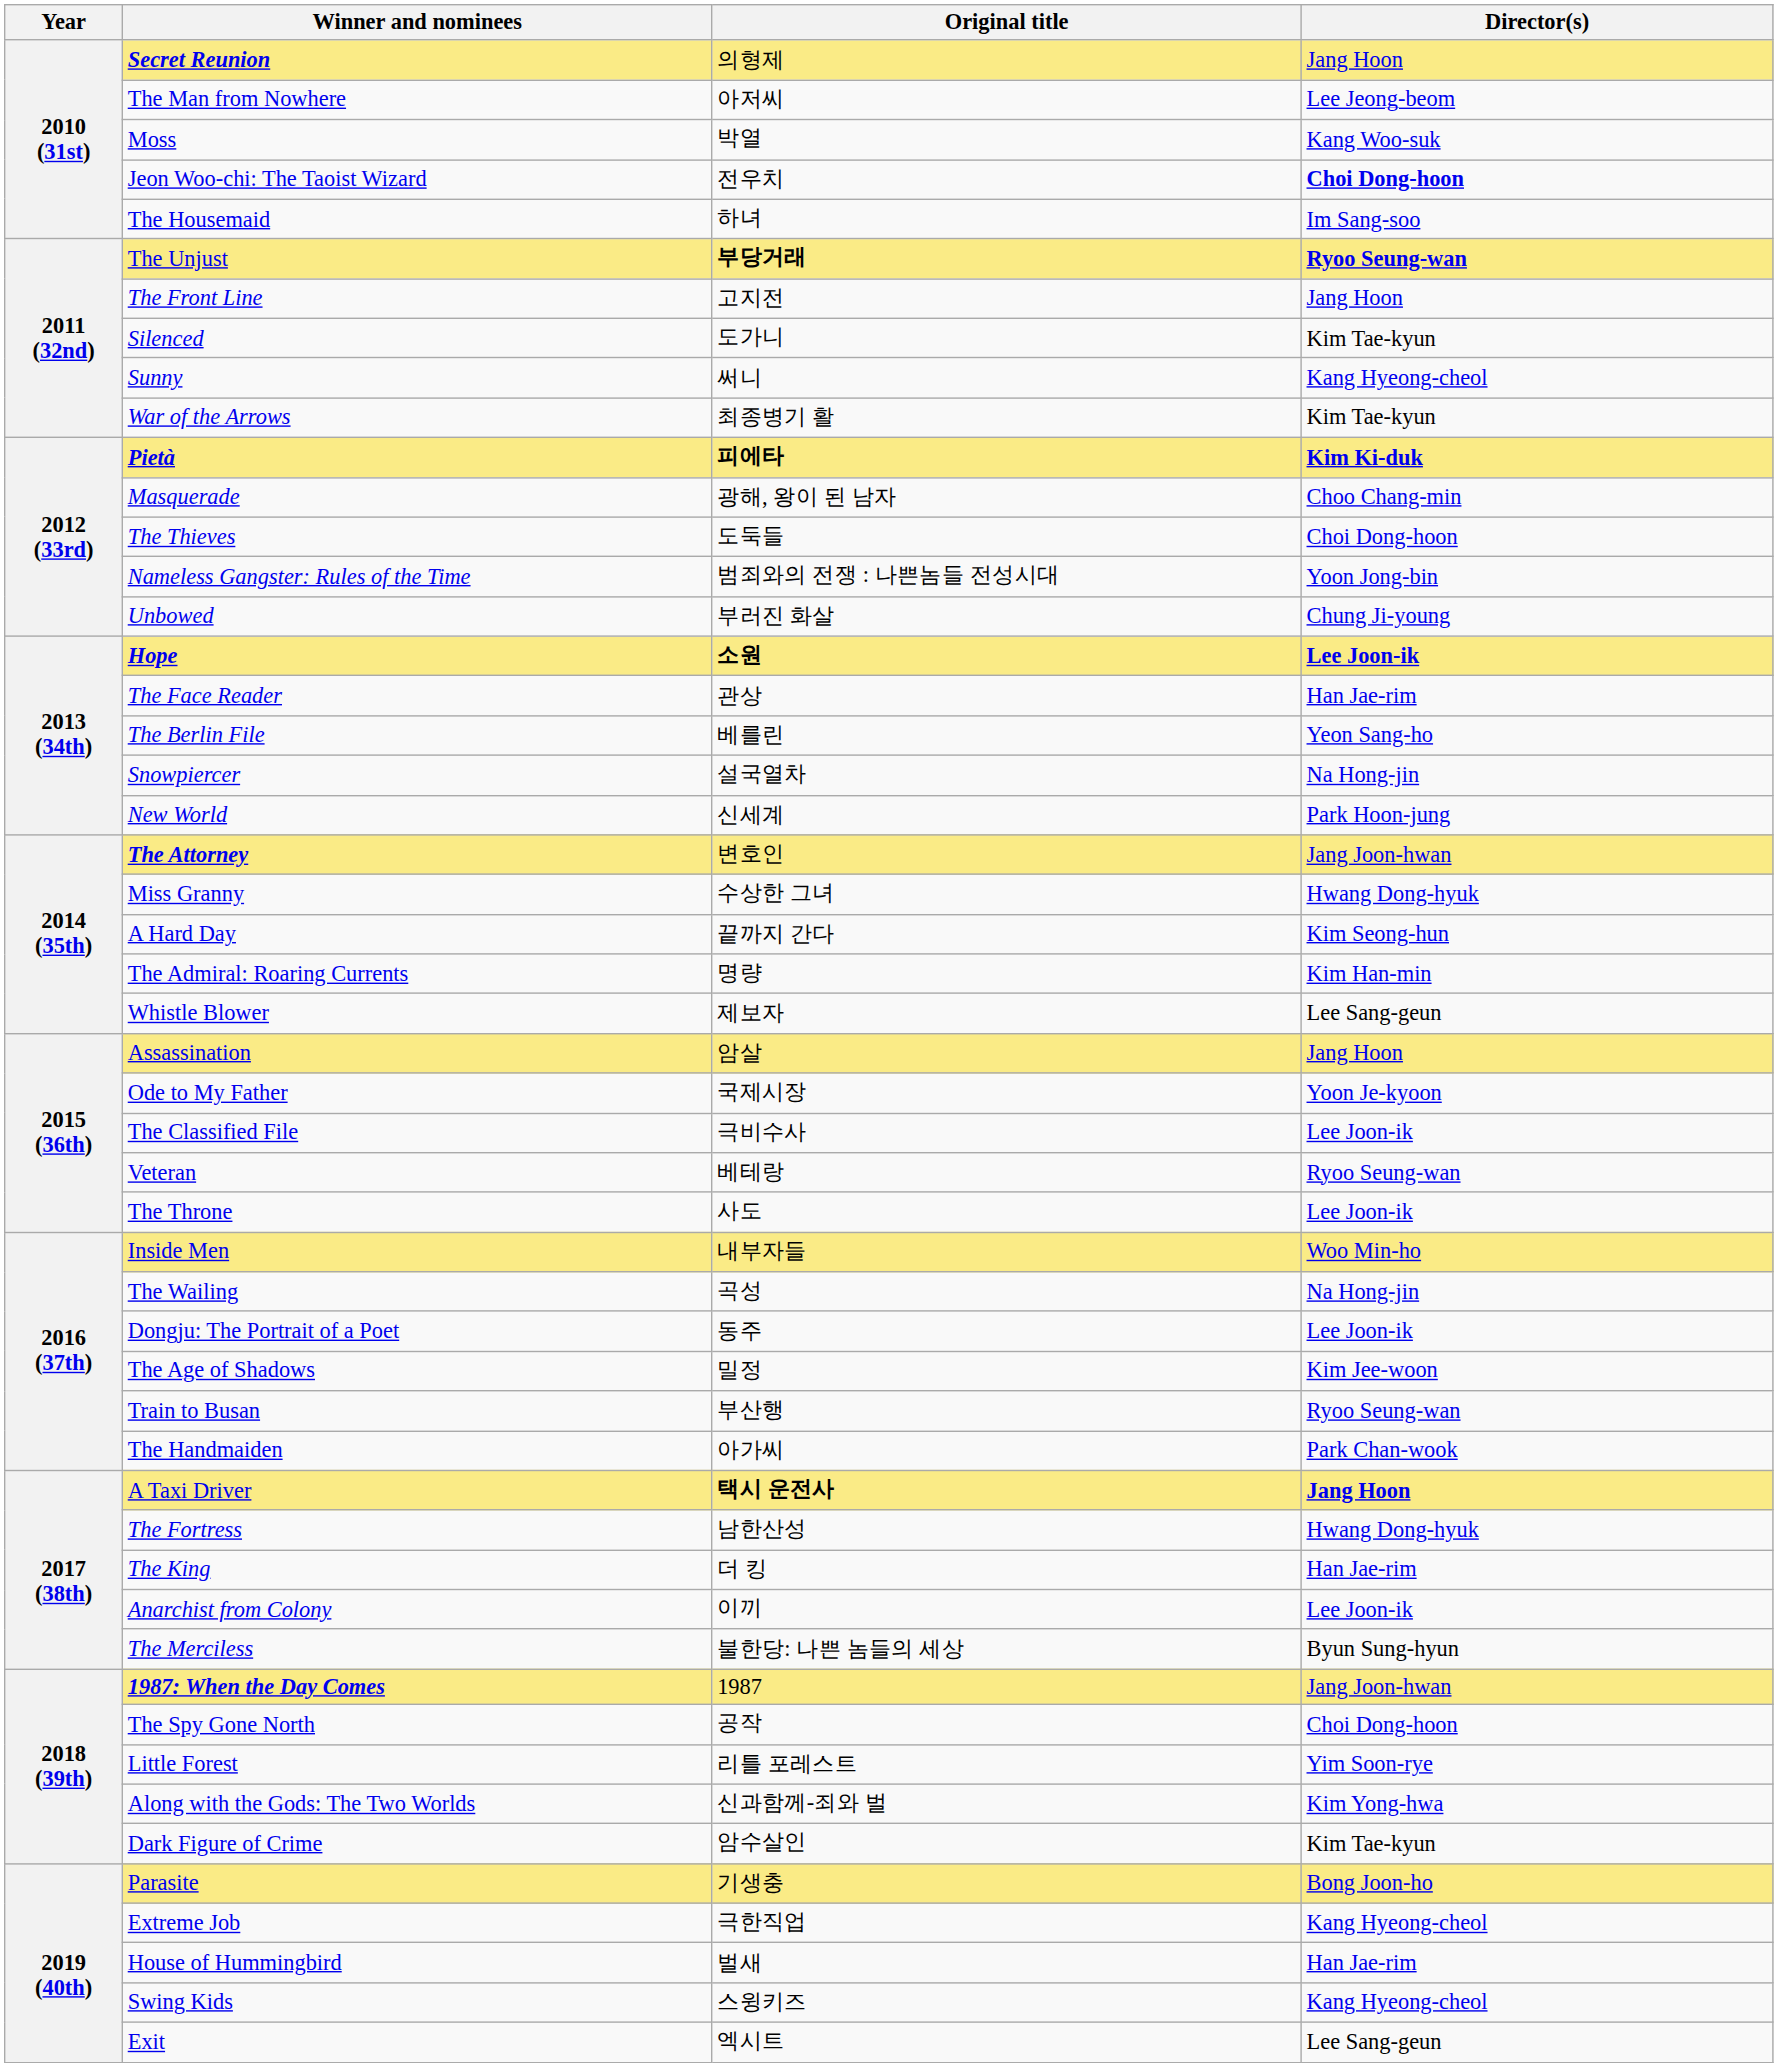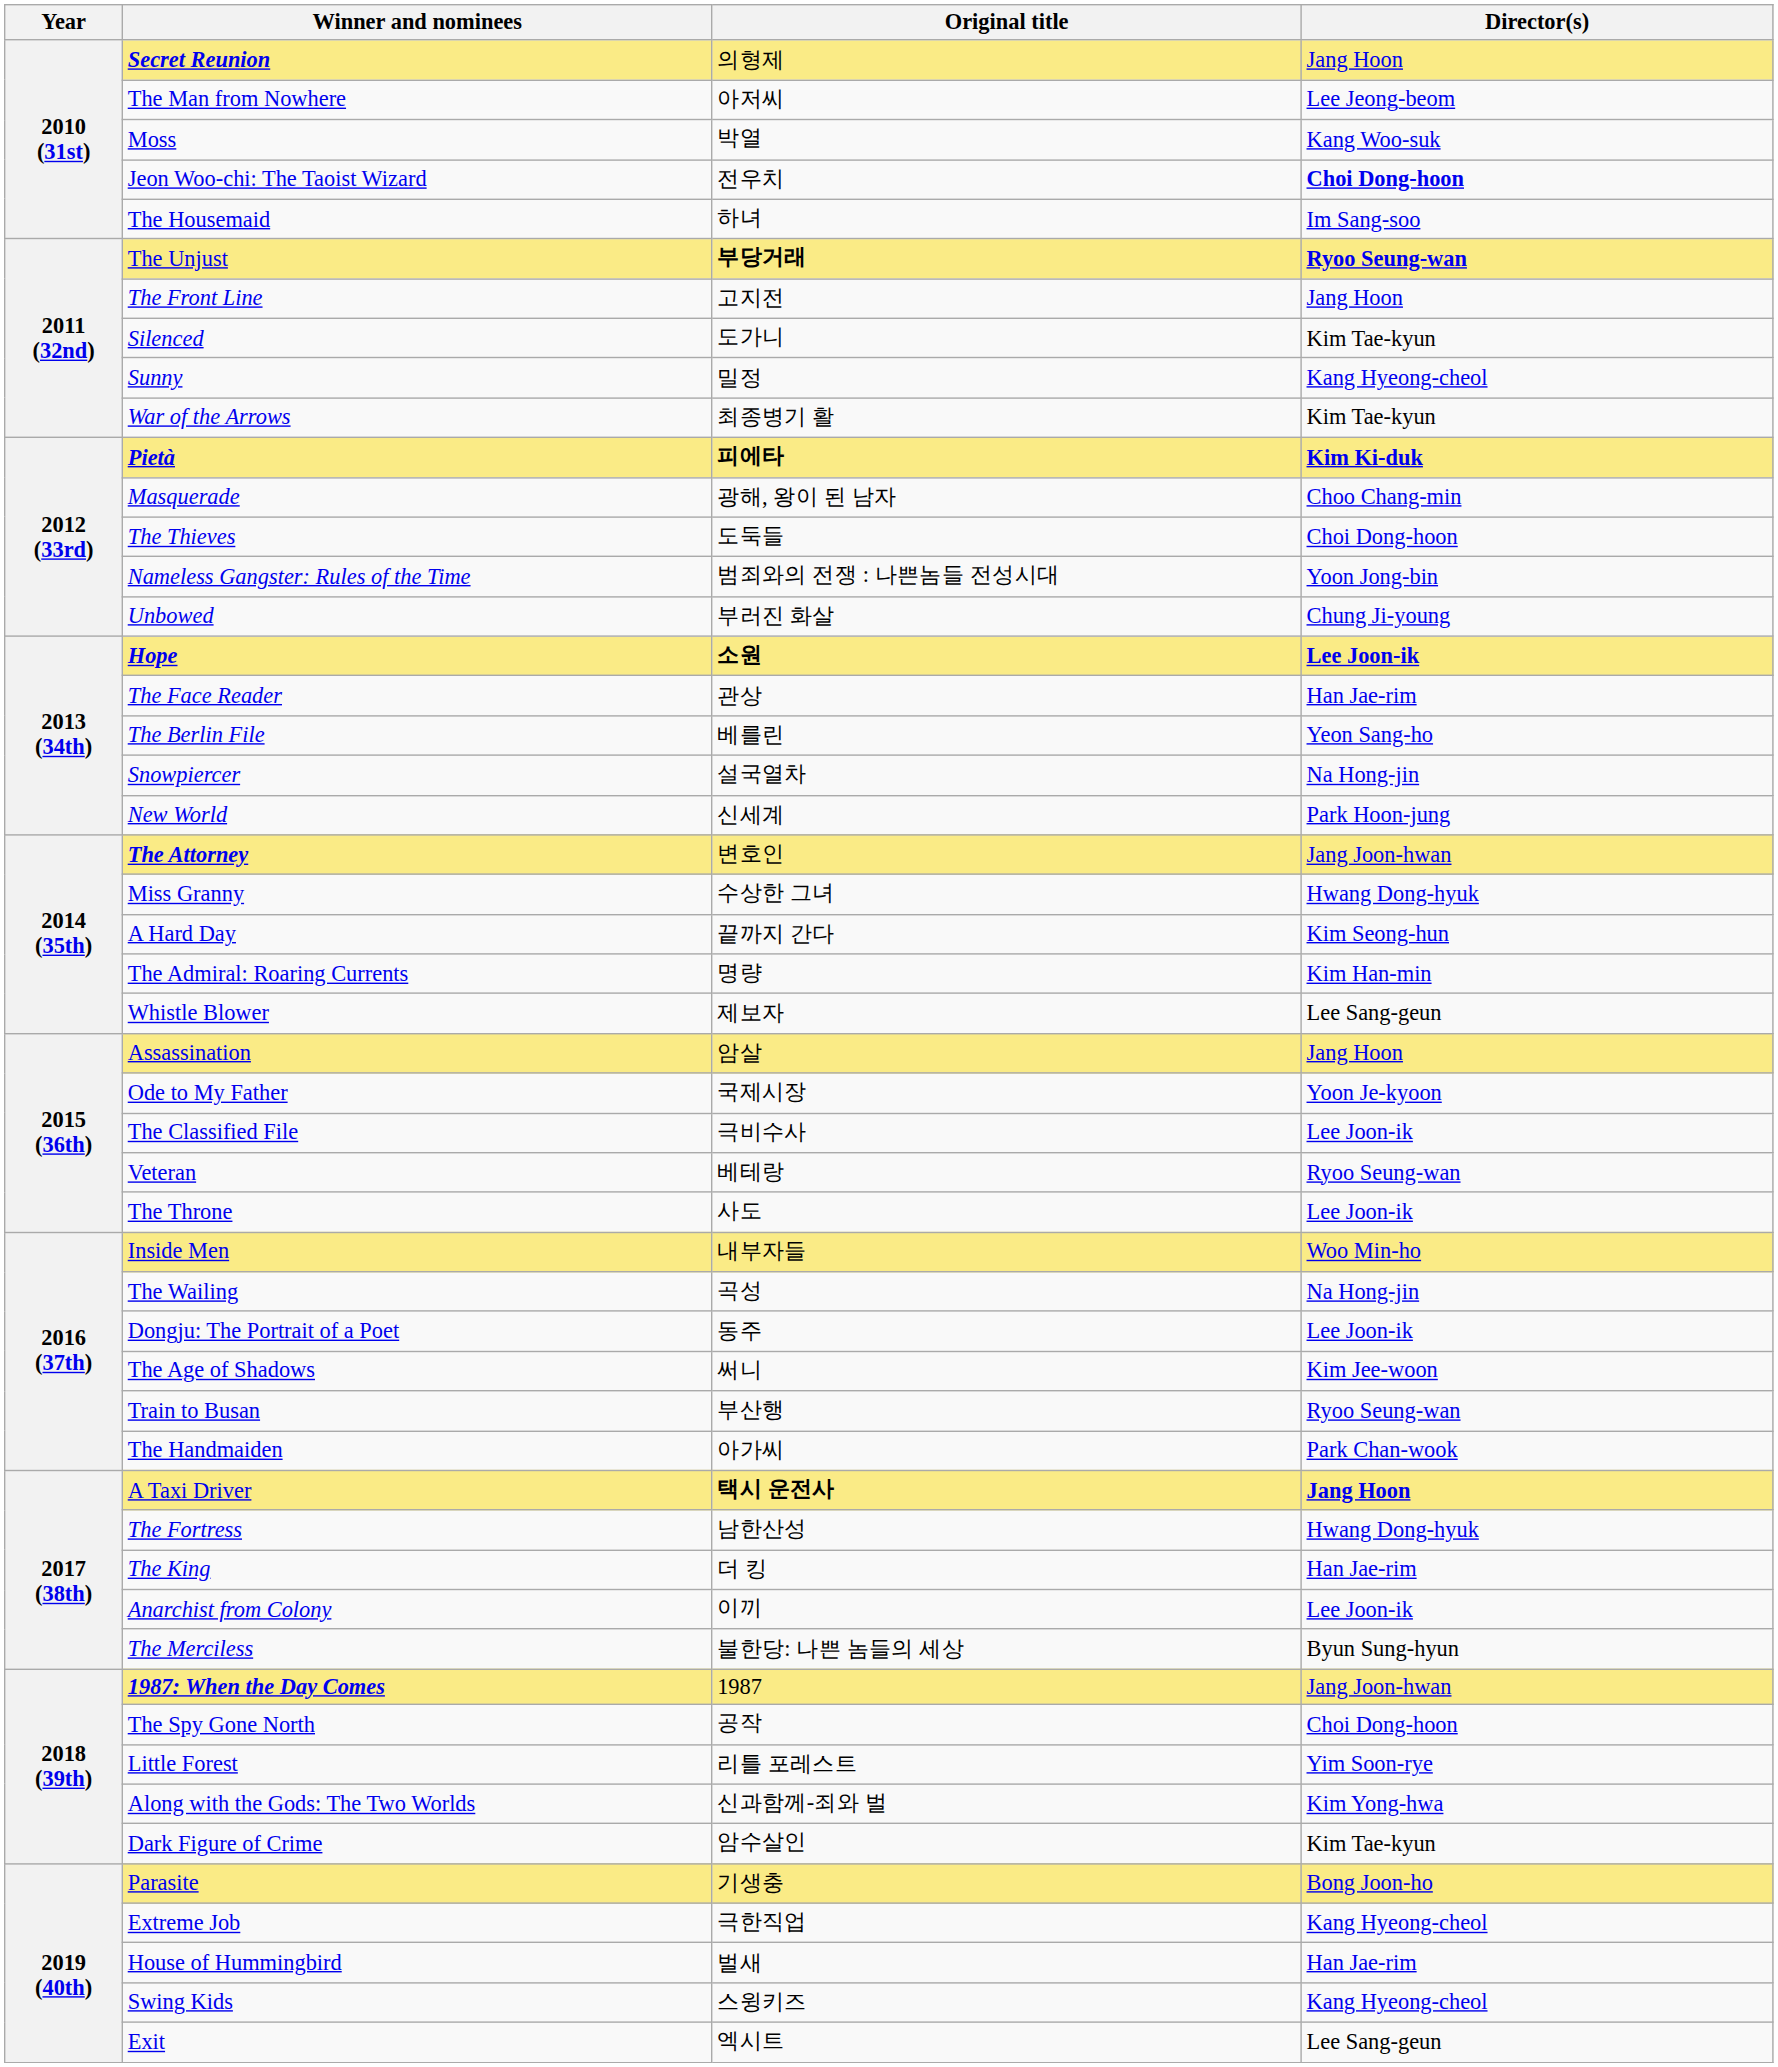(740, 376) 써니 -> (740, 376) 밀정
(740, 1370) 밀정 -> (740, 1370) 써니
